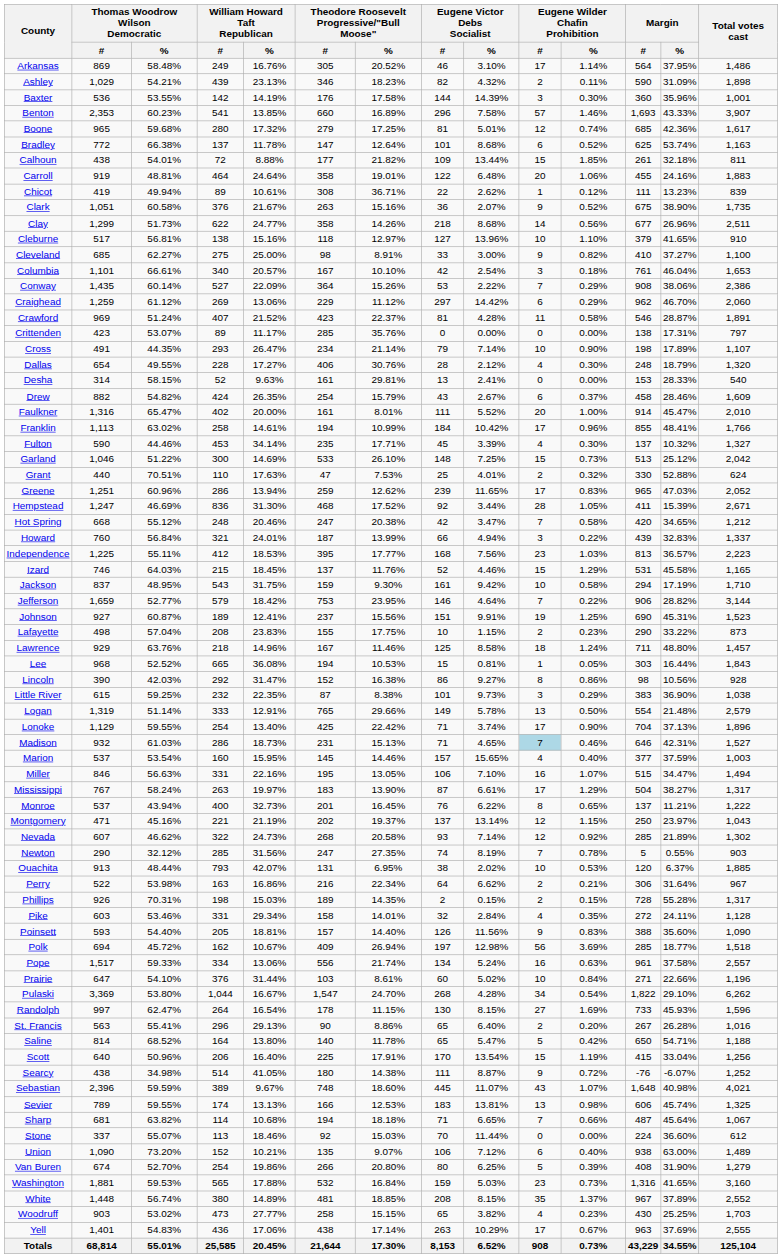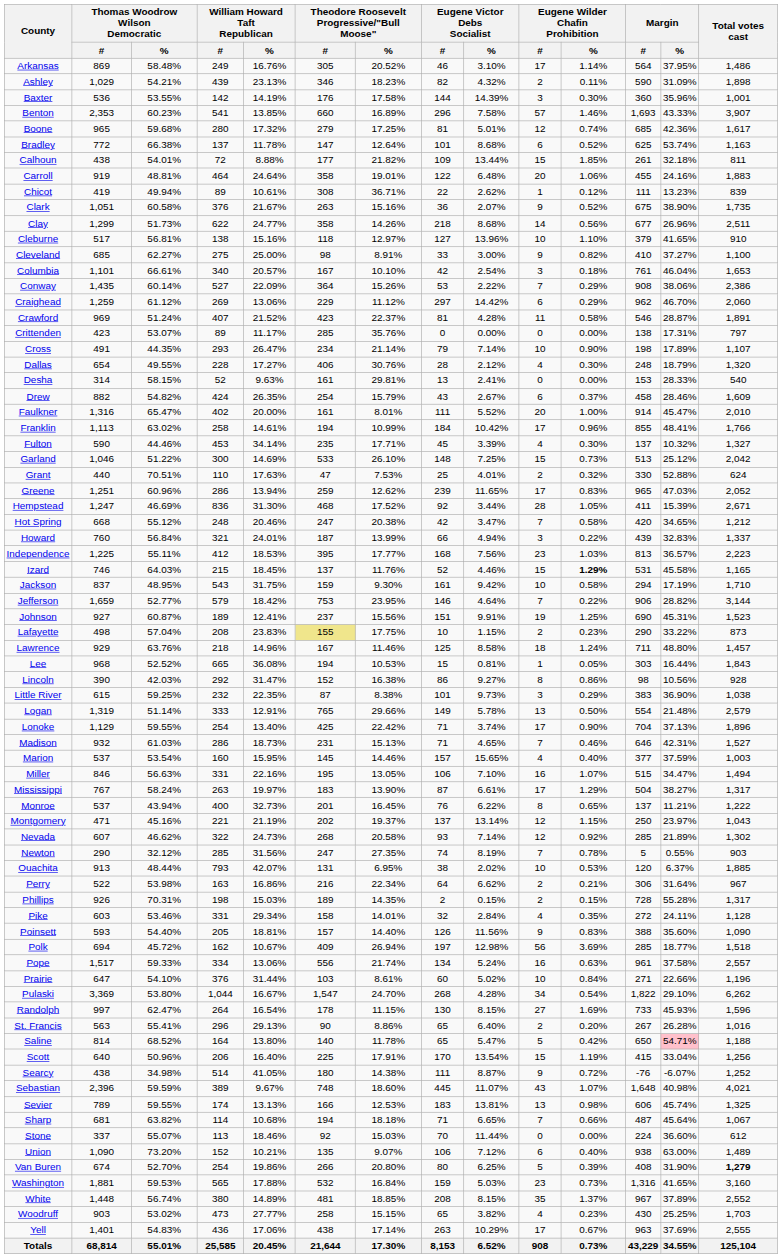(593, 569) normal -> (593, 569) bold
(325, 632) no background -> (325, 632) khaki background
(540, 742) lightblue background -> (540, 742) no background
(680, 1041) no background -> (680, 1041) pink background
(738, 1167) normal -> (738, 1167) bold
